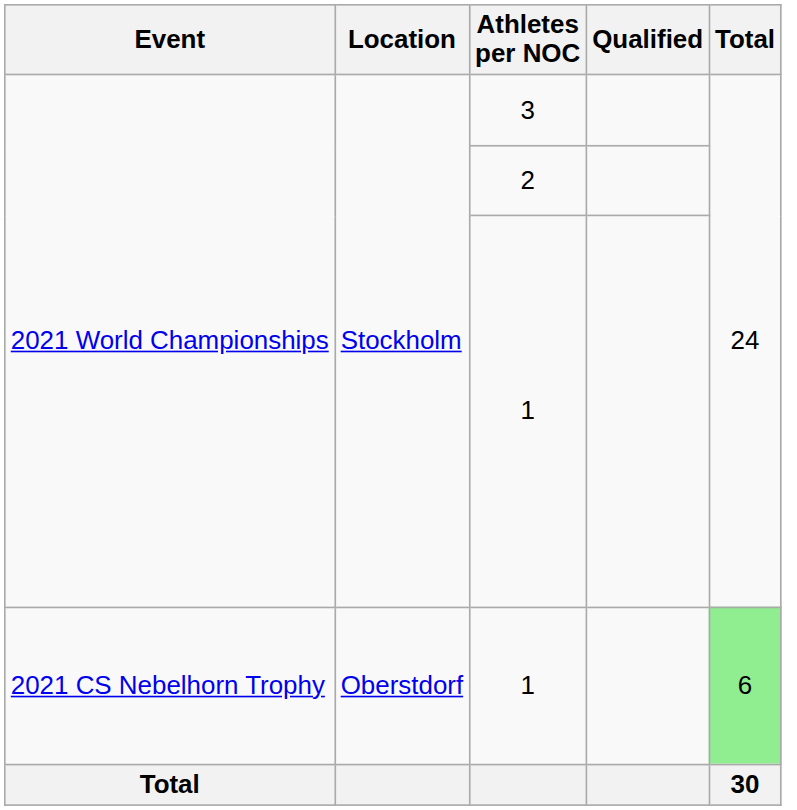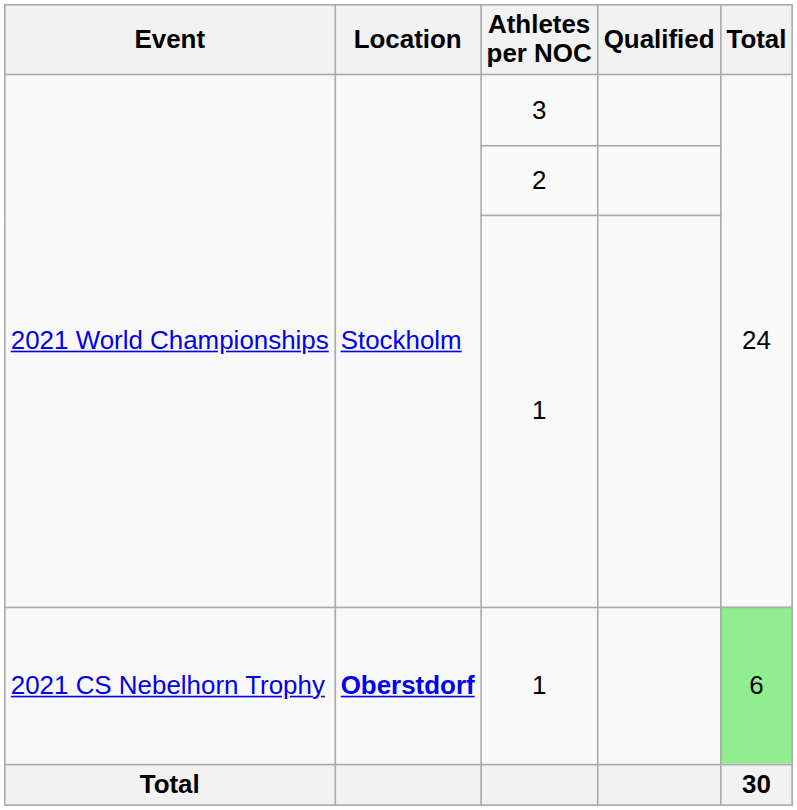(402, 685) normal -> (408, 685) bold
